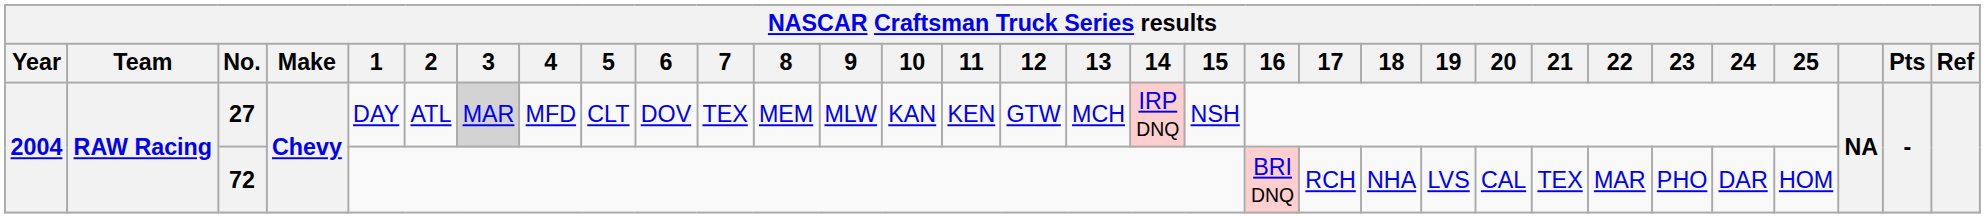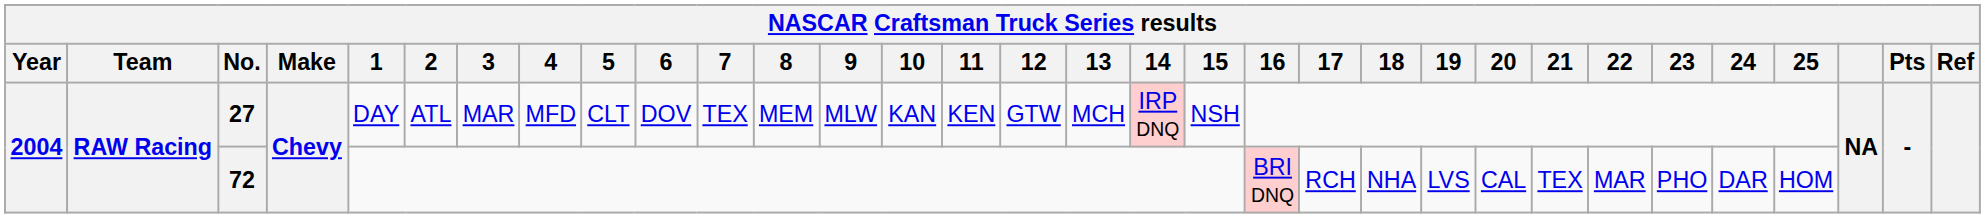(489, 114) lightgrey background -> (489, 114) no background
